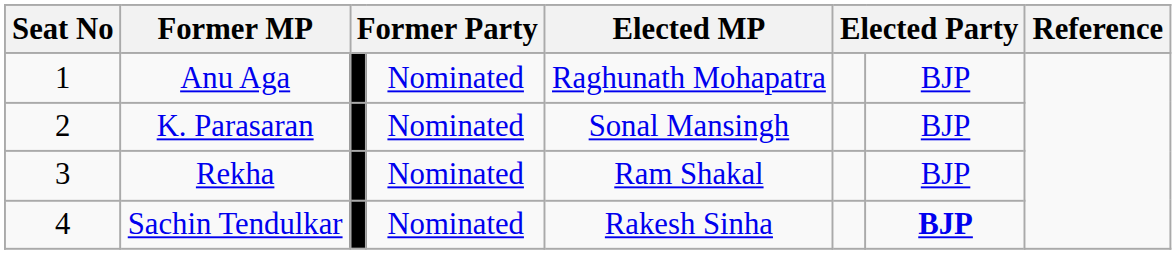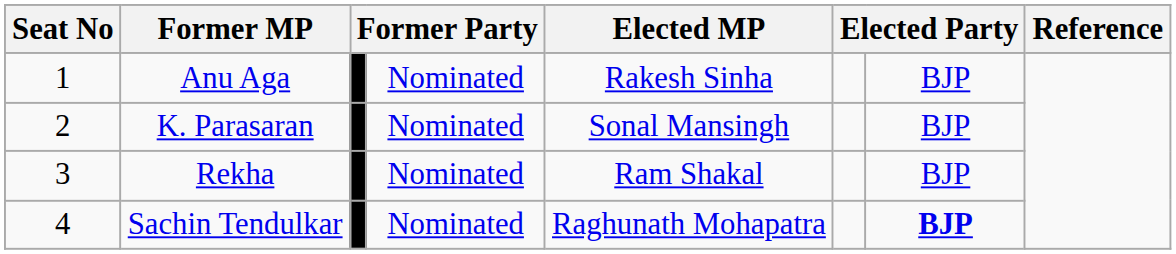(689, 77) Raghunath Mohapatra -> (689, 77) Rakesh Sinha
(689, 223) Rakesh Sinha -> (689, 223) Raghunath Mohapatra
